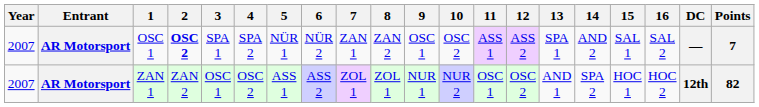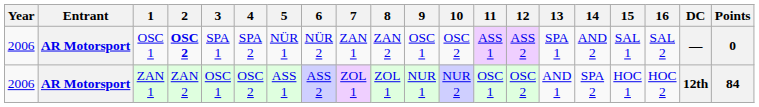(21, 45) 2007 -> (21, 45) 2006
(733, 45) 7 -> (733, 45) 0
(21, 83) 2007 -> (21, 83) 2006
(733, 83) 82 -> (733, 83) 84
